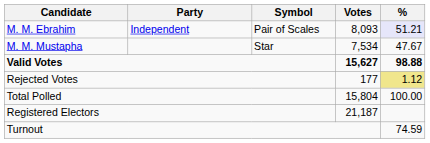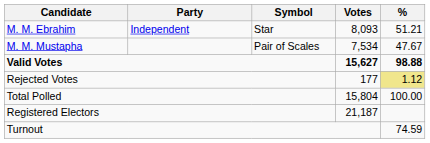(287, 29) Pair of Scales -> (264, 29) Star
(409, 29) lavender background -> (409, 29) no background
(264, 46) Star -> (287, 46) Pair of Scales
